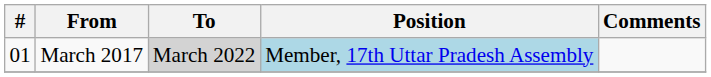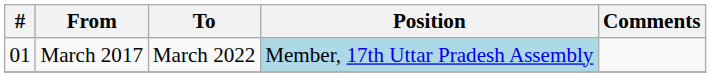(204, 54) lightgrey background -> (204, 54) no background
